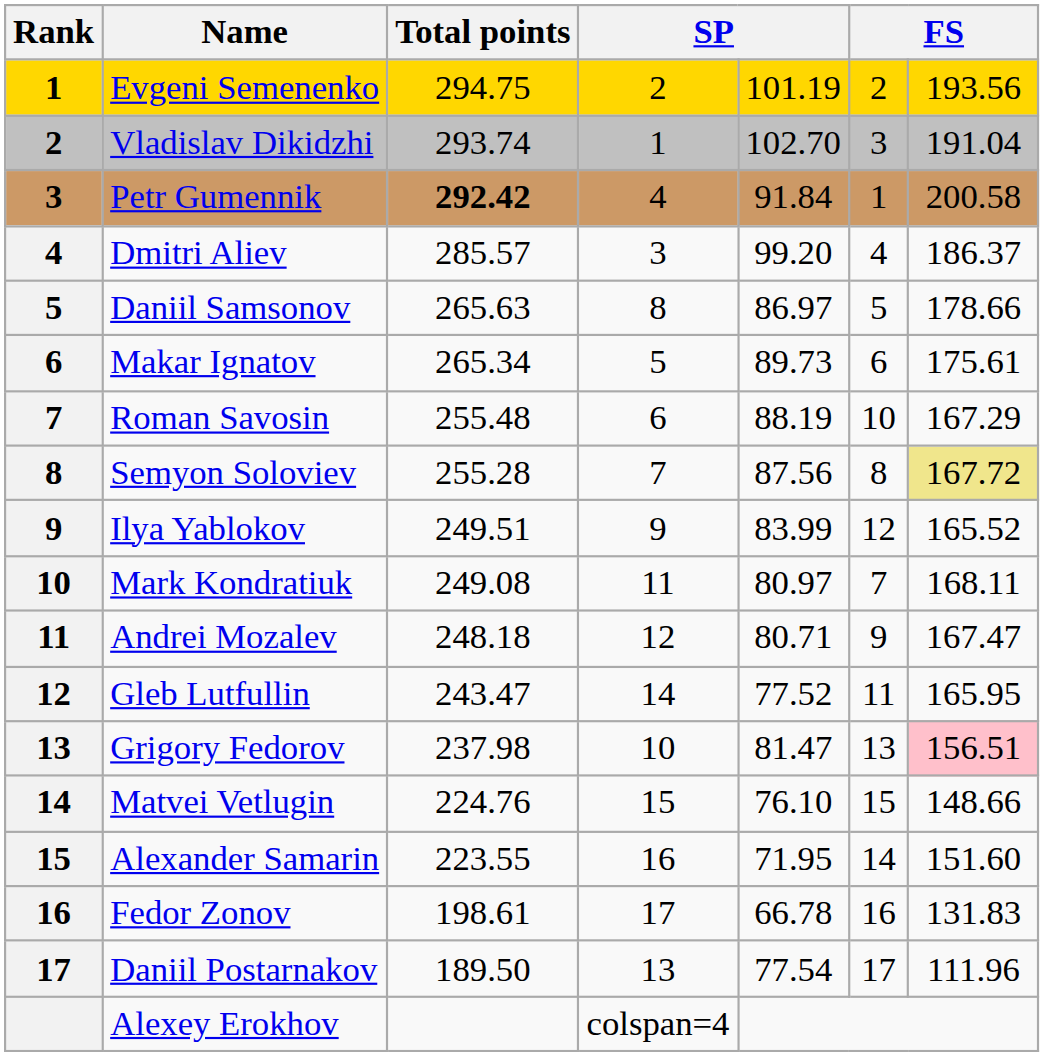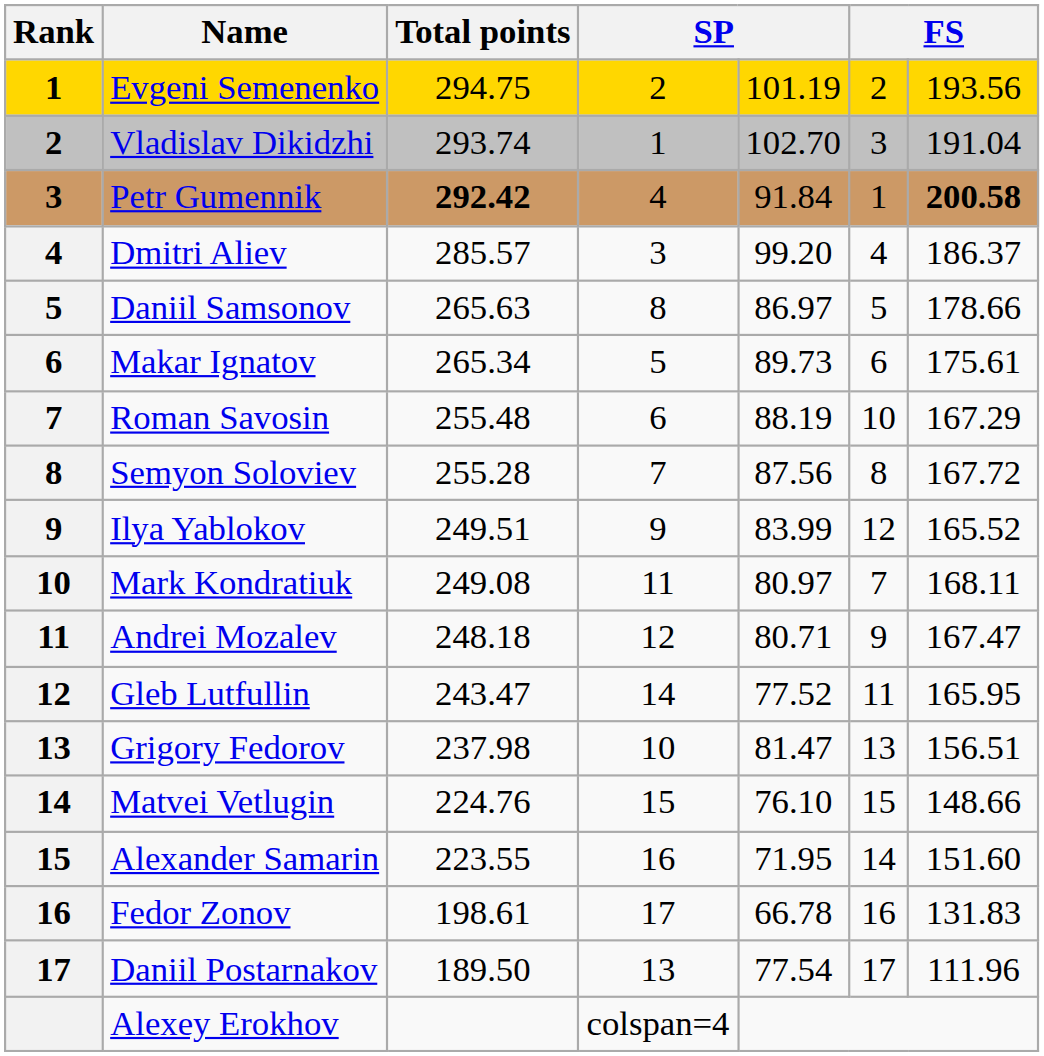(973, 197) normal -> (973, 197) bold
(973, 472) khaki background -> (973, 472) no background
(973, 747) pink background -> (973, 747) no background
